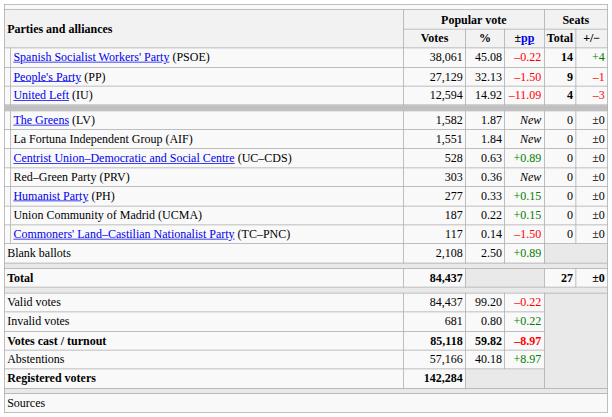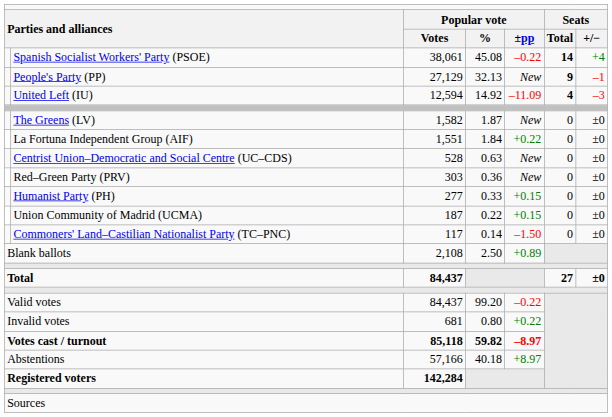(528, 76) –1.50 -> (531, 76) New
(531, 139) New -> (527, 139) +0.22
(527, 158) +0.89 -> (531, 158) New
